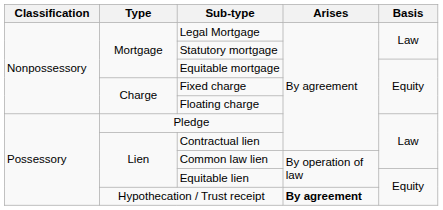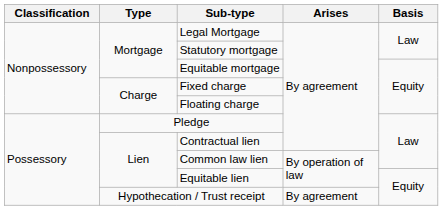(324, 196) bold -> (322, 196) normal
